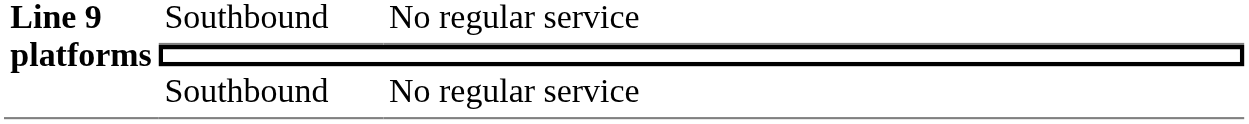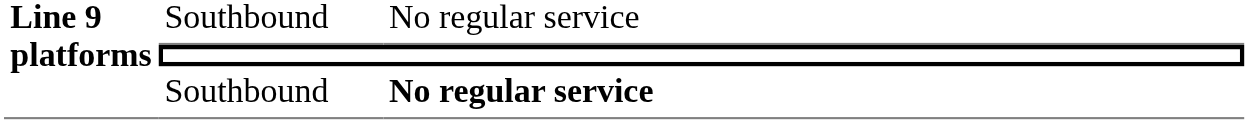(514, 91) normal -> (521, 91) bold
